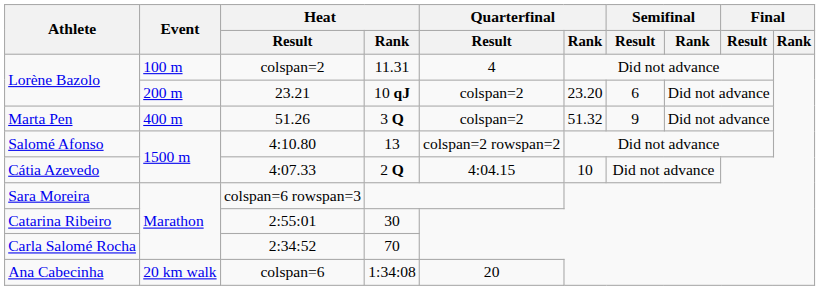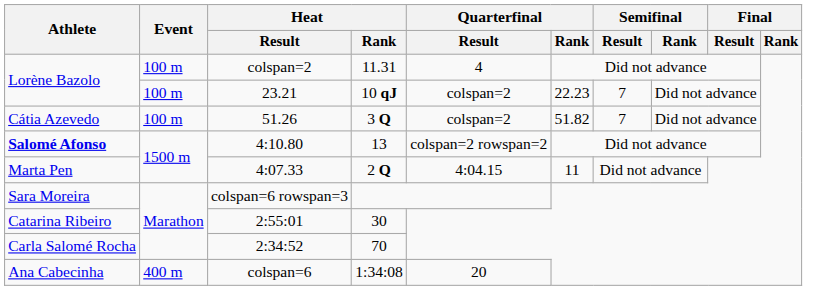(163, 93) 200 m -> (163, 93) 100 m
(585, 93) 23.20 -> (572, 93) 22.23
(635, 93) 6 -> (622, 93) 7
(40, 118) Marta Pen -> (54, 118) Cátia Azevedo
(163, 118) 400 m -> (163, 118) 100 m
(585, 118) 51.32 -> (572, 118) 51.82
(635, 118) 9 -> (622, 118) 7
(56, 144) normal -> (57, 144) bold
(54, 170) Cátia Azevedo -> (40, 170) Marta Pen
(585, 170) 10 -> (572, 170) 11
(180, 272) 20 km walk -> (163, 272) 400 m
